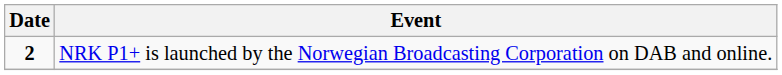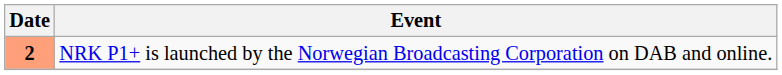(30, 52) no background -> (30, 52) lightsalmon background
